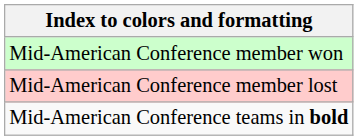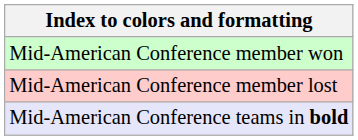(179, 118) no background -> (179, 118) lavender background
